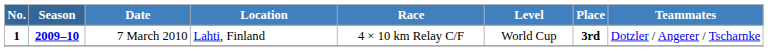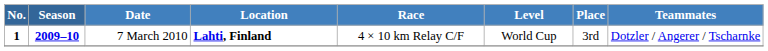(229, 35) normal -> (232, 35) bold
(591, 35) bold -> (591, 35) normal
